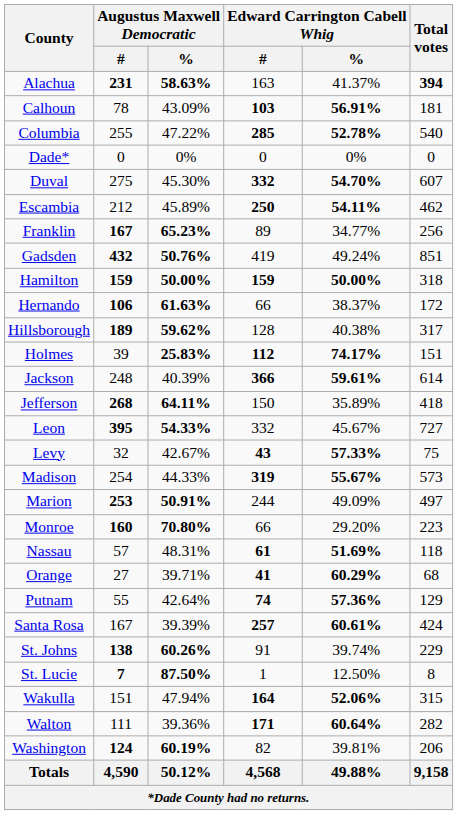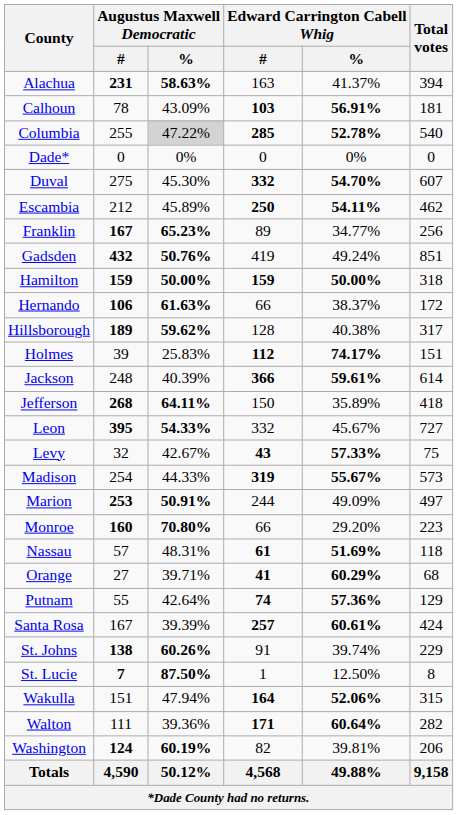(431, 83) bold -> (431, 83) normal
(186, 132) no background -> (186, 132) lightgrey background
(186, 354) bold -> (186, 354) normal
